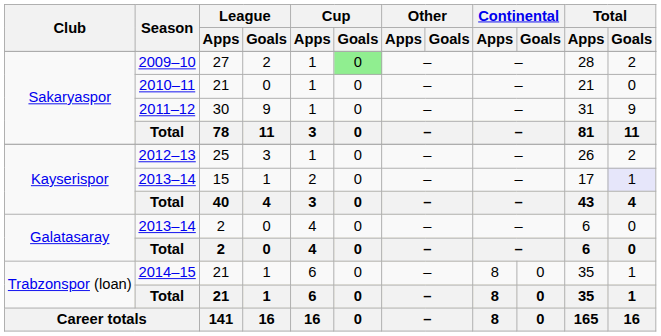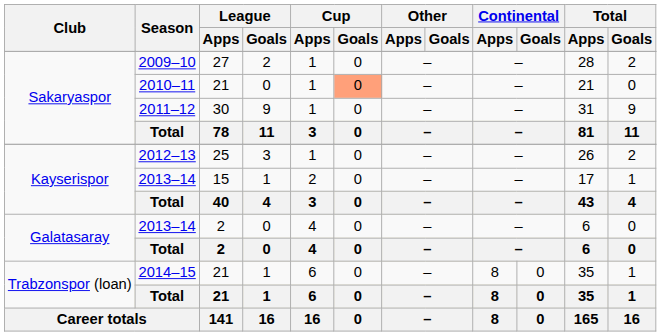(358, 62) lightgreen background -> (358, 62) no background
(358, 86) no background -> (358, 86) lightsalmon background
(632, 179) lavender background -> (632, 179) no background
